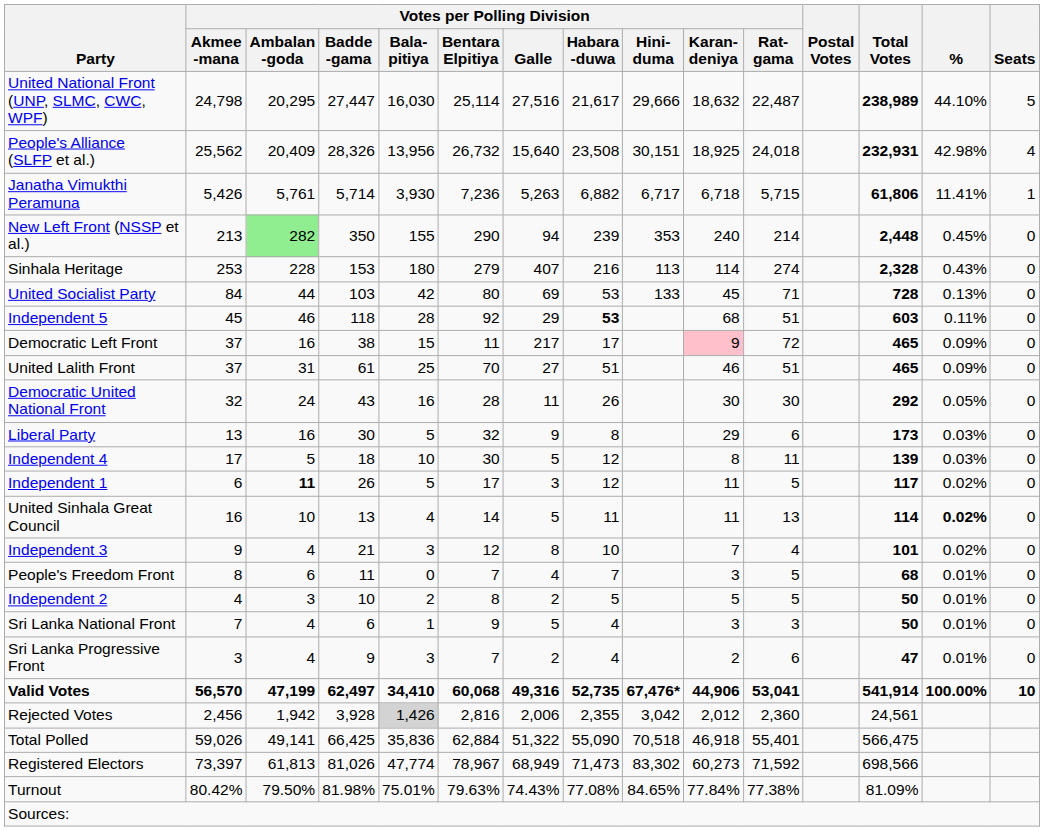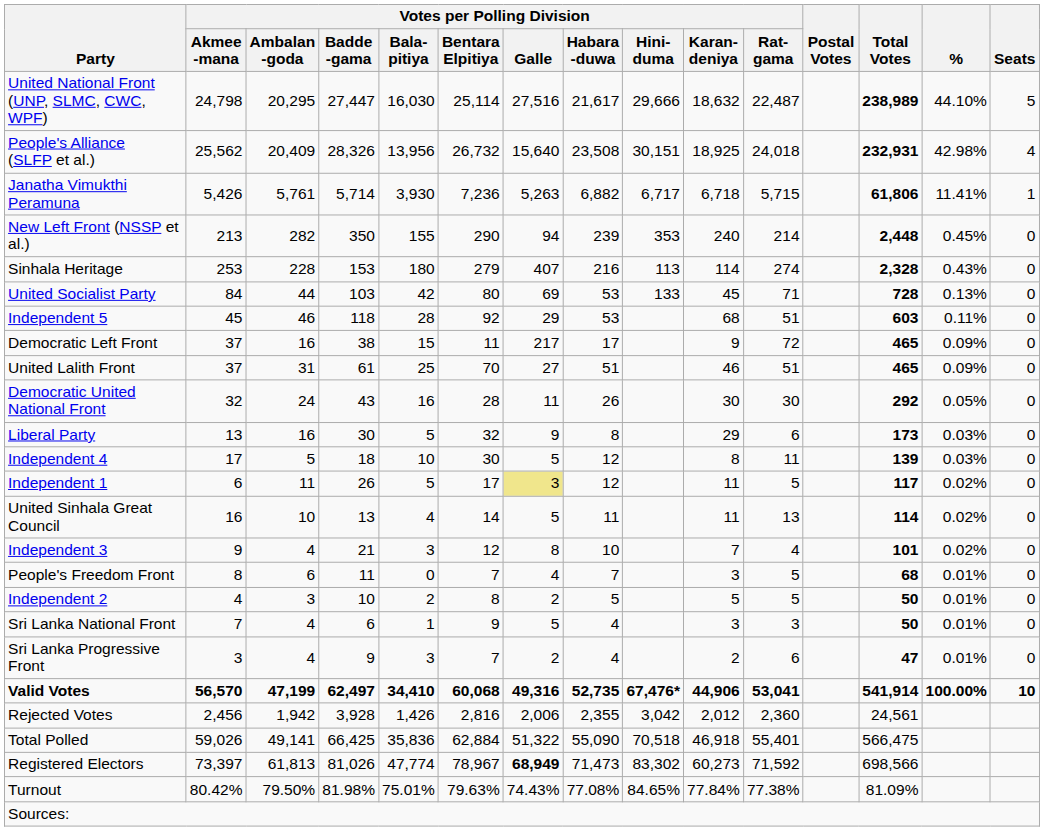(302, 235) lightgreen background -> (302, 235) no background
(611, 318) bold -> (611, 318) normal
(735, 343) pink background -> (735, 343) no background
(307, 483) bold -> (307, 483) normal
(555, 483) no background -> (555, 483) khaki background
(965, 516) bold -> (965, 516) normal
(415, 715) lightgrey background -> (415, 715) no background
(536, 764) normal -> (536, 764) bold
